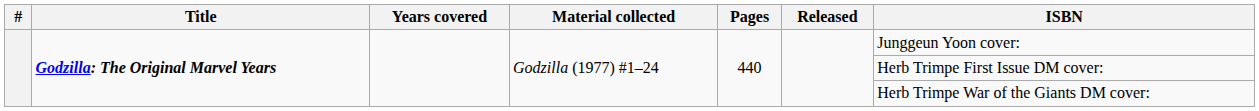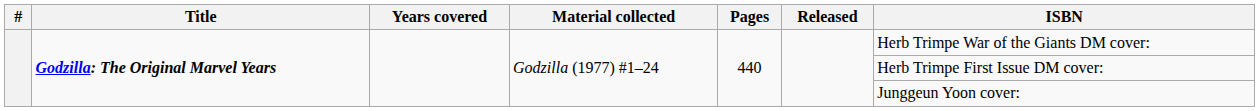(949, 42) Junggeun Yoon cover: -> (1014, 42) Herb Trimpe War of the Giants DM cover:
(1014, 93) Herb Trimpe War of the Giants DM cover: -> (949, 93) Junggeun Yoon cover:
